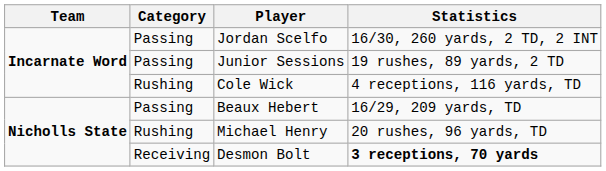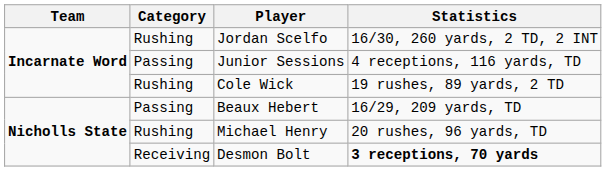(163, 39) Passing -> (163, 39) Rushing
(458, 62) 19 rushes, 89 yards, 2 TD -> (466, 62) 4 receptions, 116 yards, TD
(466, 86) 4 receptions, 116 yards, TD -> (458, 86) 19 rushes, 89 yards, 2 TD
